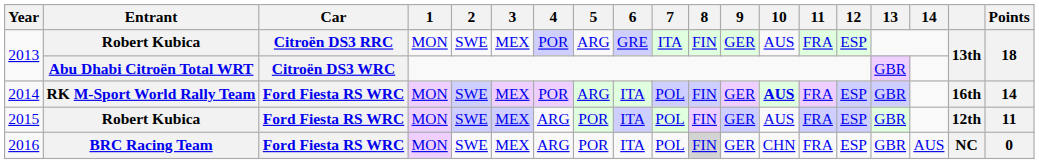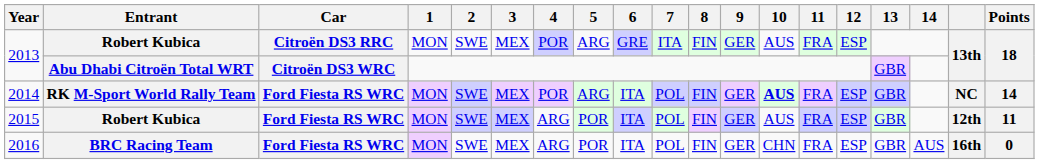(966, 93) 16th -> (966, 93) NC
(704, 144) lightgrey background -> (704, 144) no background
(966, 144) NC -> (966, 144) 16th
